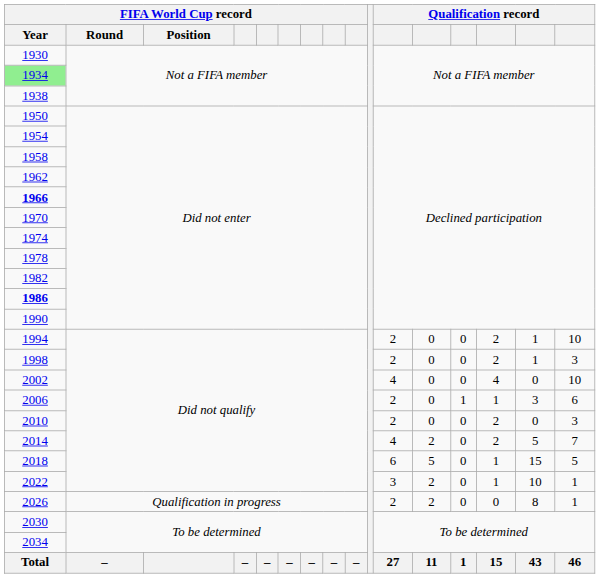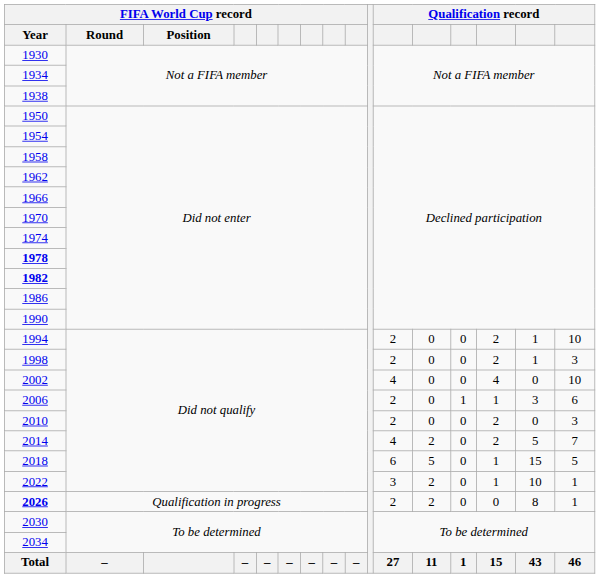(35, 75) lightgreen background -> (35, 75) no background
(35, 197) bold -> (35, 197) normal
(35, 258) normal -> (35, 258) bold
(35, 278) normal -> (35, 278) bold
(35, 298) bold -> (35, 298) normal
(35, 501) normal -> (35, 501) bold
